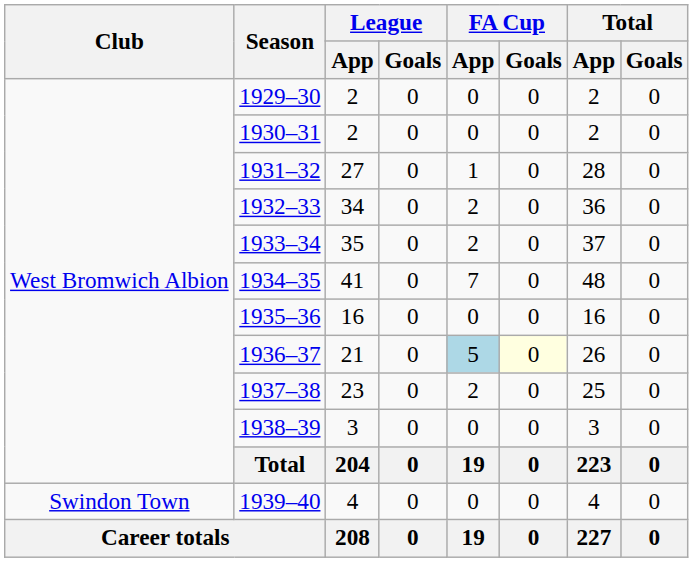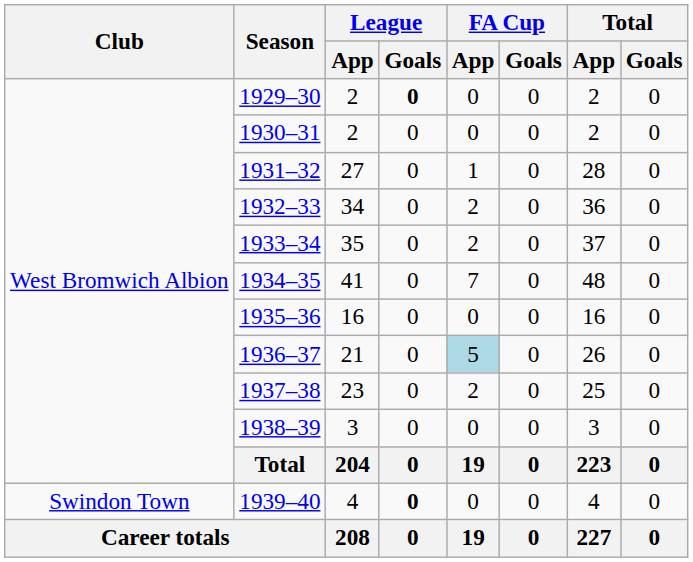(413, 96) normal -> (413, 96) bold
(533, 354) lightyellow background -> (533, 354) no background
(413, 501) normal -> (413, 501) bold
